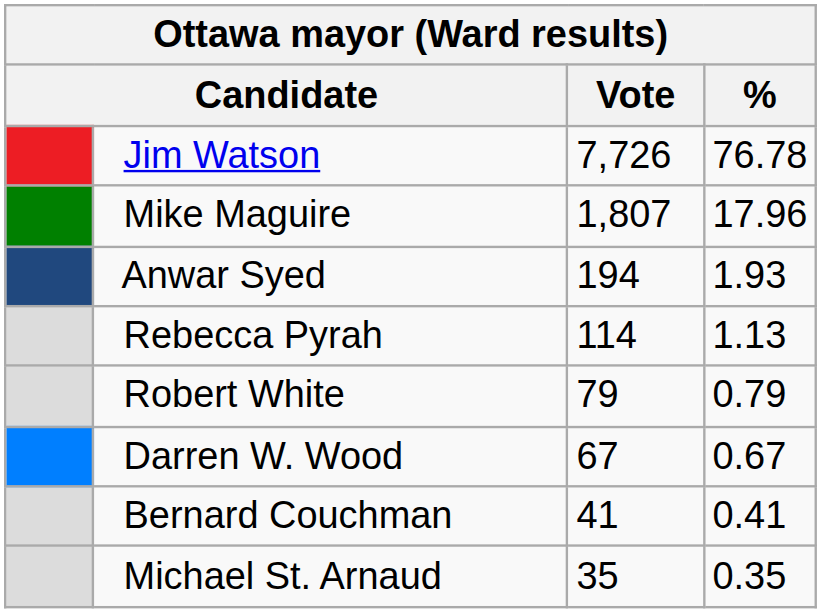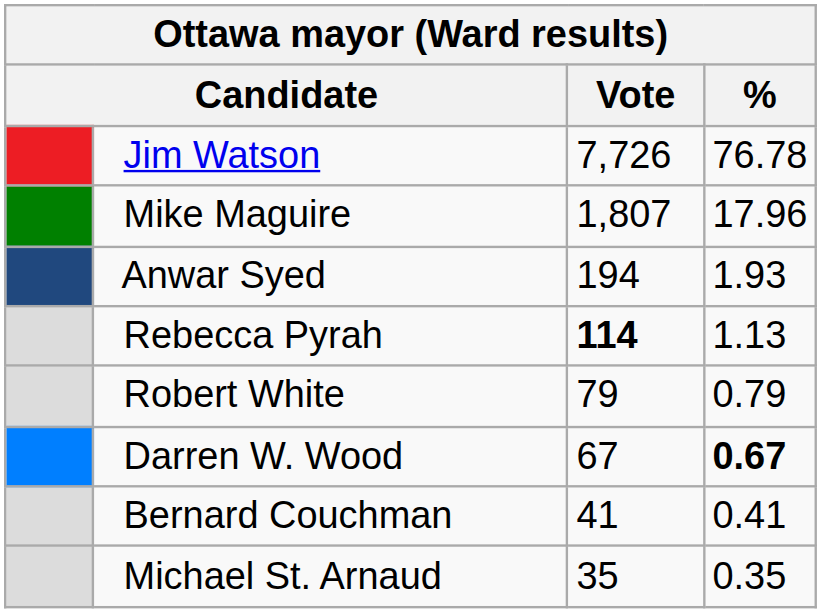(607, 335) normal -> (607, 335) bold
(749, 455) normal -> (749, 455) bold
